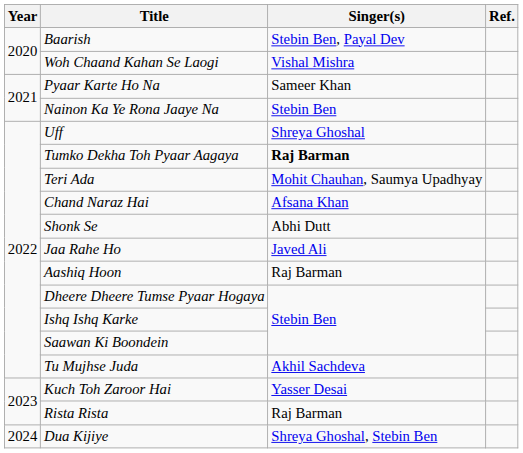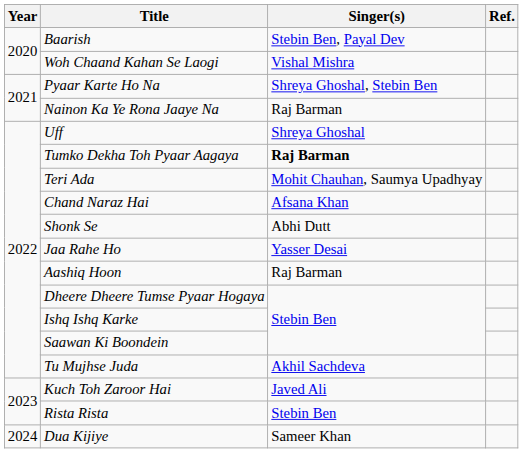(311, 86) Sameer Khan -> (354, 86) Shreya Ghoshal, Stebin Ben
(304, 109) Stebin Ben -> (307, 109) Raj Barman
(299, 249) Javed Ali -> (309, 249) Yasser Desai
(309, 389) Yasser Desai -> (299, 389) Javed Ali
(307, 413) Raj Barman -> (304, 413) Stebin Ben
(354, 436) Shreya Ghoshal, Stebin Ben -> (311, 436) Sameer Khan
